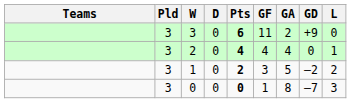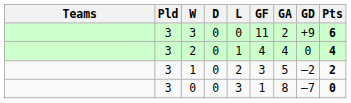columns swapped: (334, 14) <-> (240, 14)
